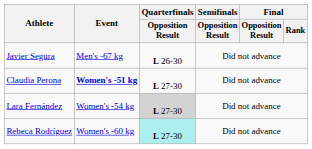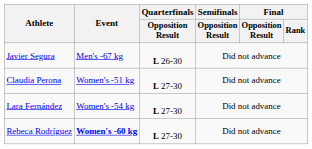(107, 81) bold -> (105, 81) normal
(167, 111) lightgrey background -> (167, 111) no background
(105, 131) normal -> (107, 131) bold
(167, 137) paleturquoise background -> (167, 137) no background
